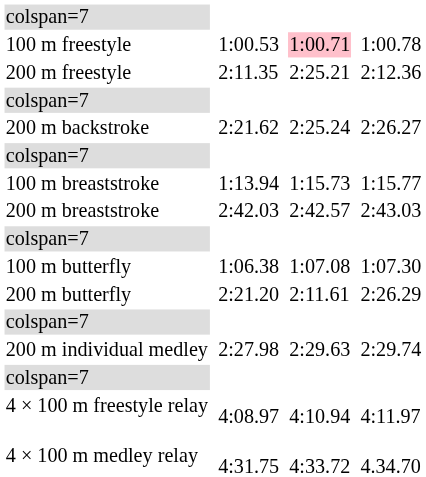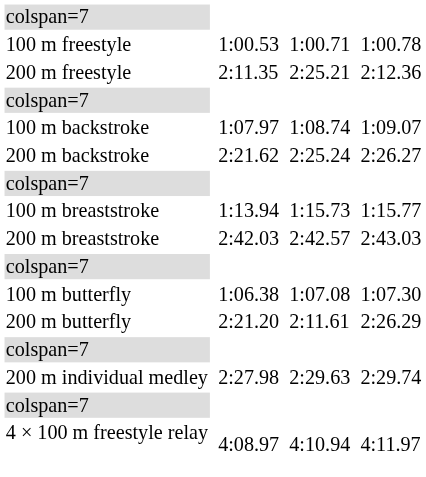(320, 44) pink background -> (320, 44) no background
+ row: (77, 127)
- row: (102, 455)
